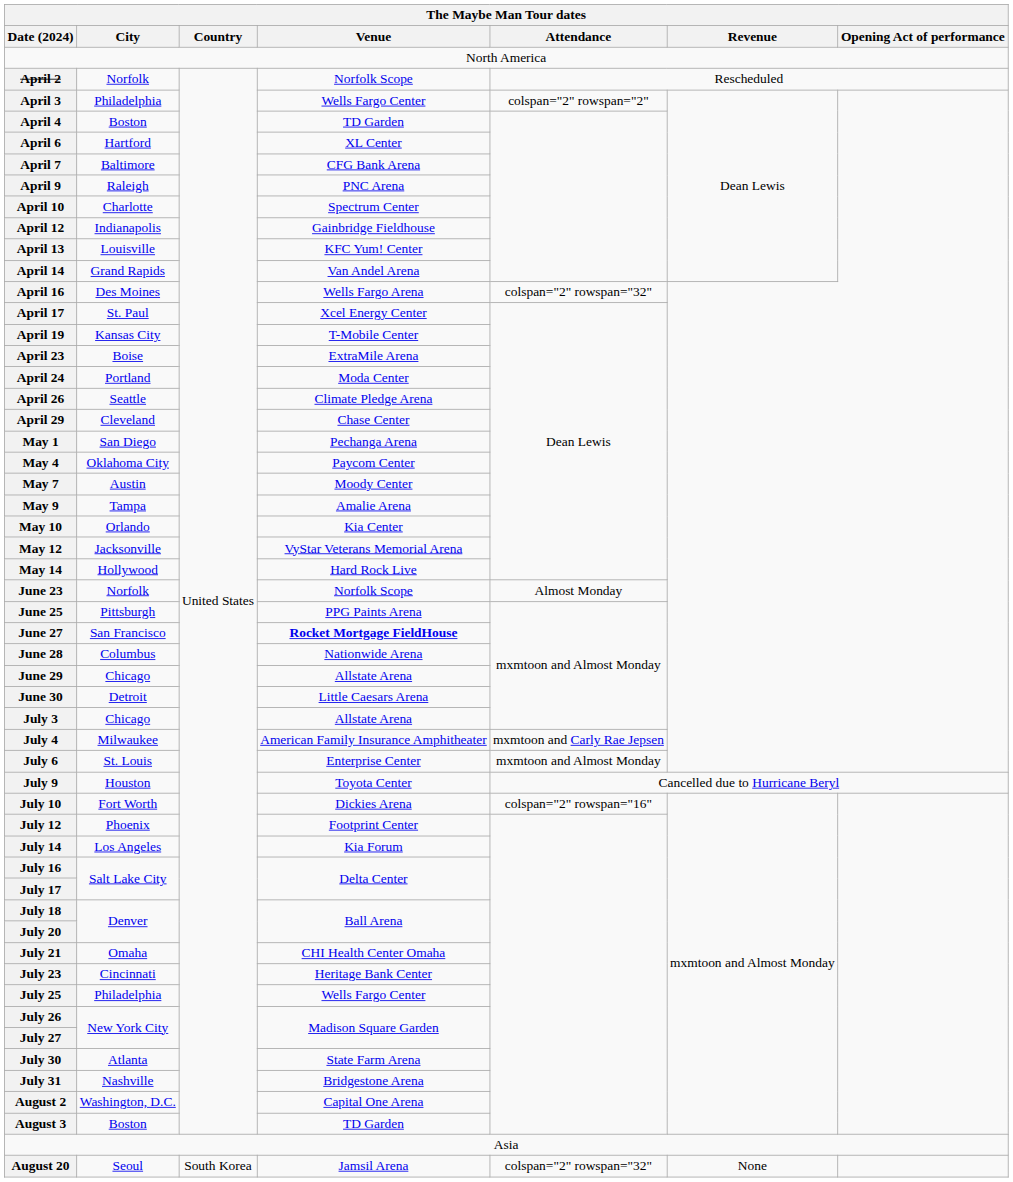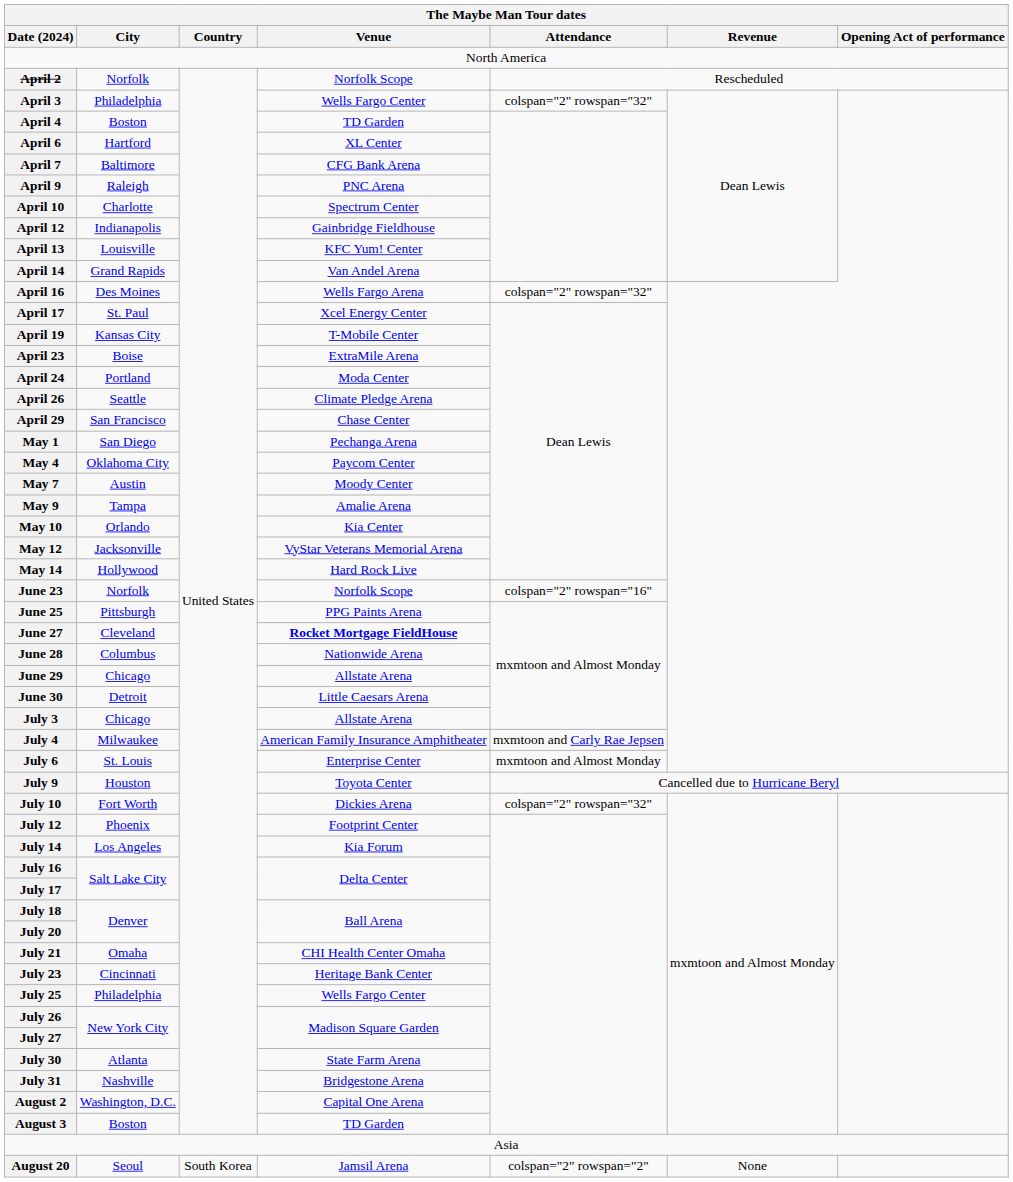(578, 100) colspan="2" rowspan="2" -> (578, 100) colspan="2" rowspan="32"
(128, 420) Cleveland -> (128, 420) San Francisco
(578, 590) Almost Monday -> (578, 590) colspan="2" rowspan="16"
(128, 633) San Francisco -> (128, 633) Cleveland
(578, 803) colspan="2" rowspan="16" -> (578, 803) colspan="2" rowspan="32"
(578, 1166) colspan="2" rowspan="32" -> (578, 1166) colspan="2" rowspan="2"
